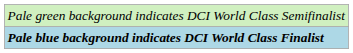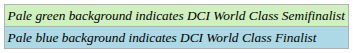(166, 37) bold -> (162, 37) normal
